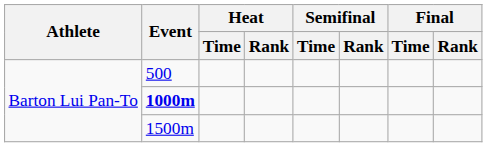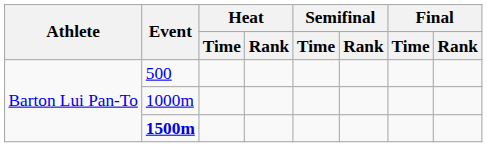(170, 100) bold -> (170, 100) normal
(170, 127) normal -> (170, 127) bold
